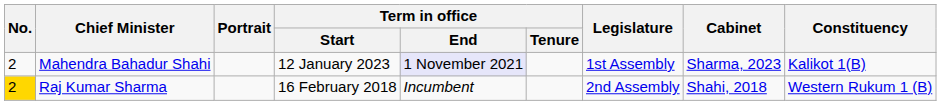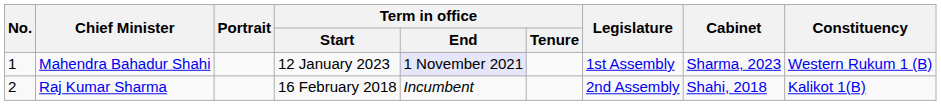(12, 64) 2 -> (12, 64) 1
(827, 64) Kalikot 1(B) -> (860, 64) Western Rukum 1 (B)
(12, 87) gold background -> (12, 87) no background
(860, 87) Western Rukum 1 (B) -> (827, 87) Kalikot 1(B)
